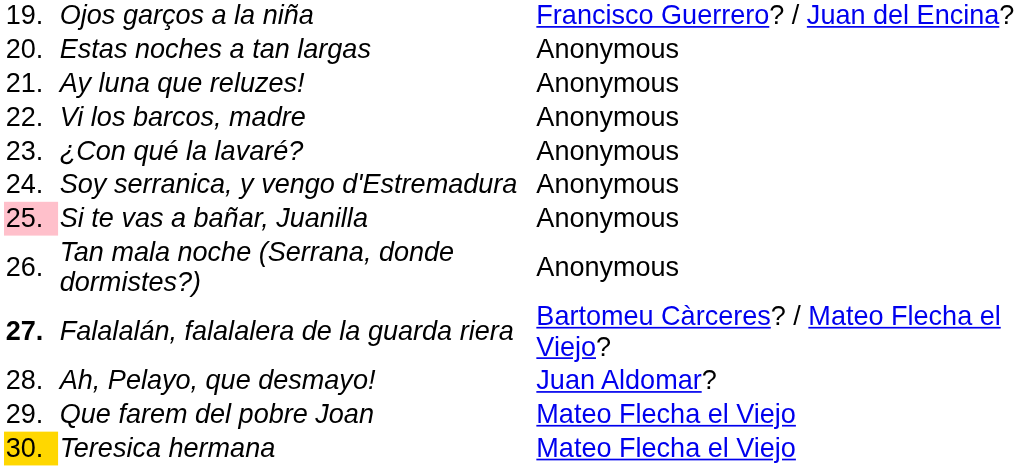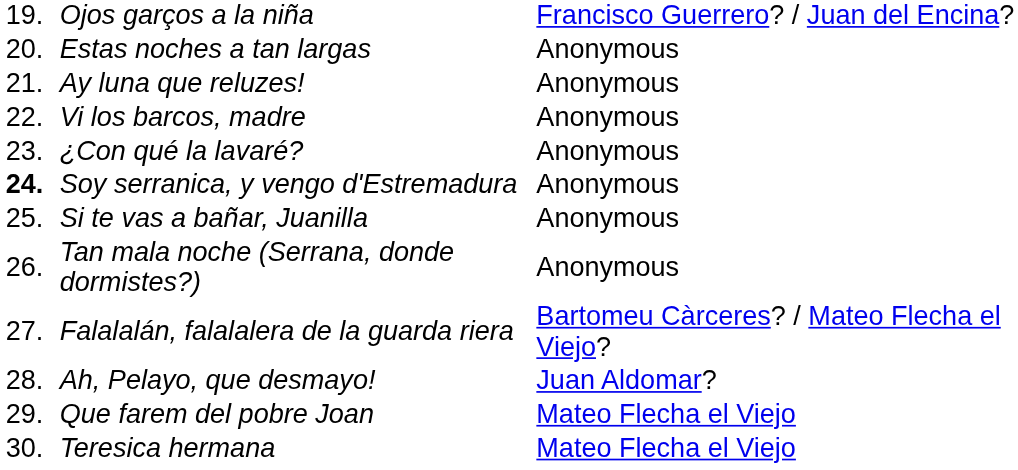(24, 184) normal -> (24, 184) bold
(24, 218) pink background -> (24, 218) no background
(24, 331) bold -> (24, 331) normal
(24, 448) gold background -> (24, 448) no background
